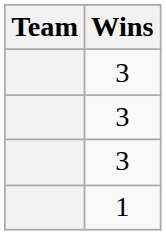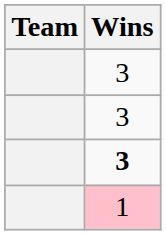(122, 161) normal -> (122, 161) bold
(122, 206) no background -> (122, 206) pink background
